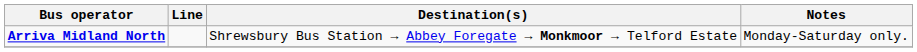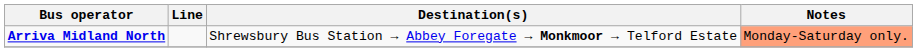(826, 37) no background -> (826, 37) lightsalmon background
